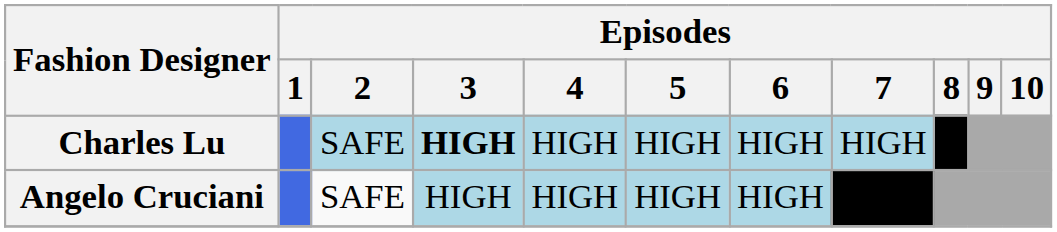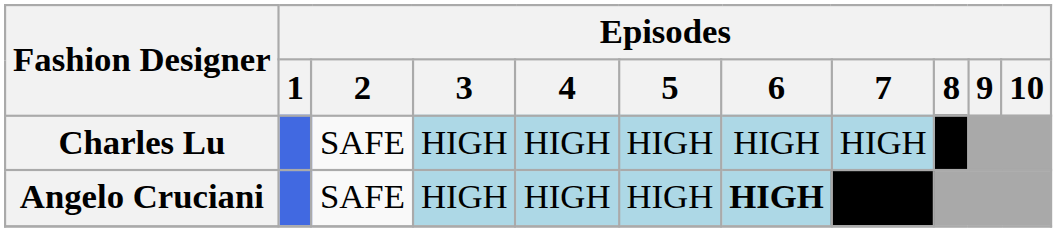(362, 142) lightblue background -> (362, 142) no background
(468, 142) bold -> (464, 142) normal
(780, 197) normal -> (777, 197) bold
